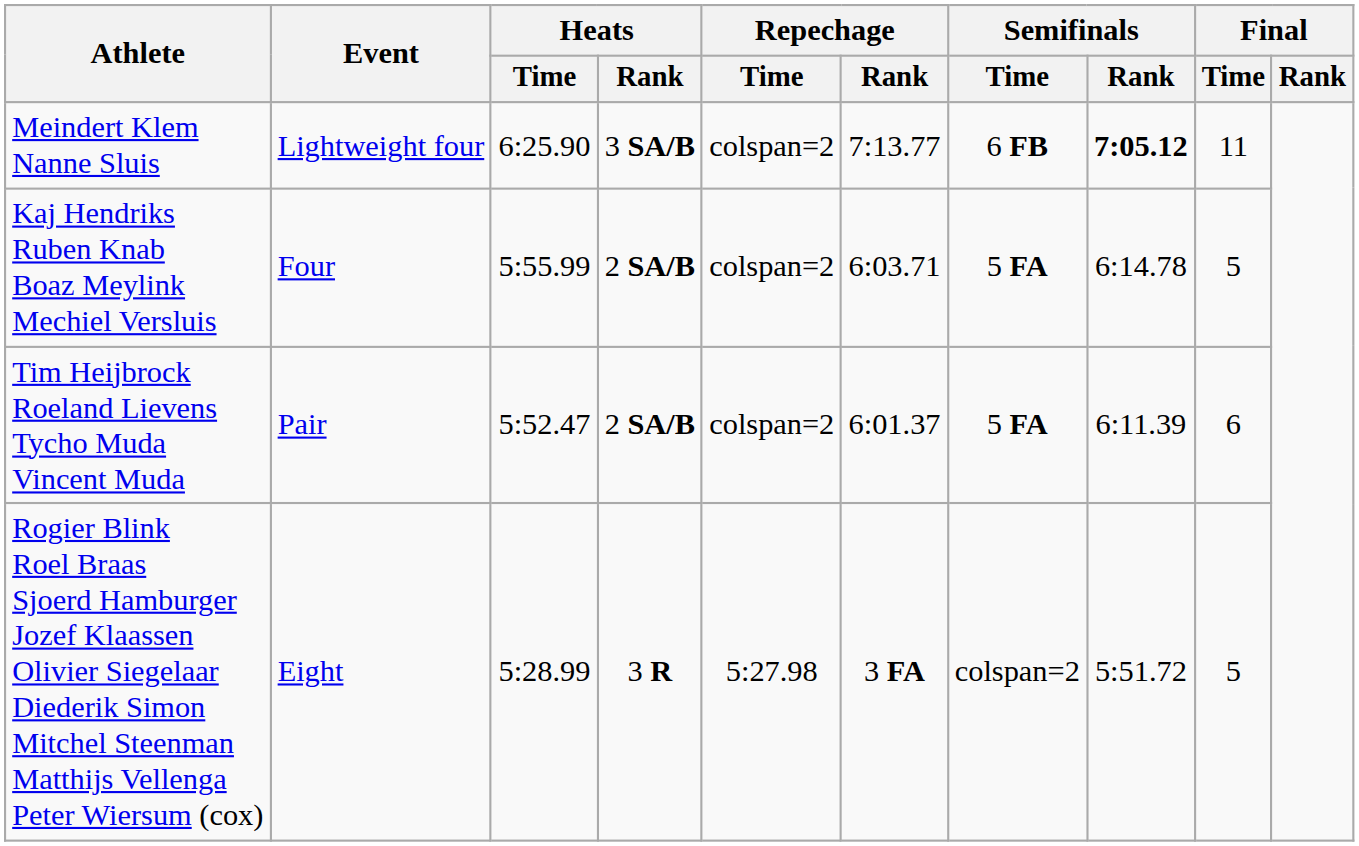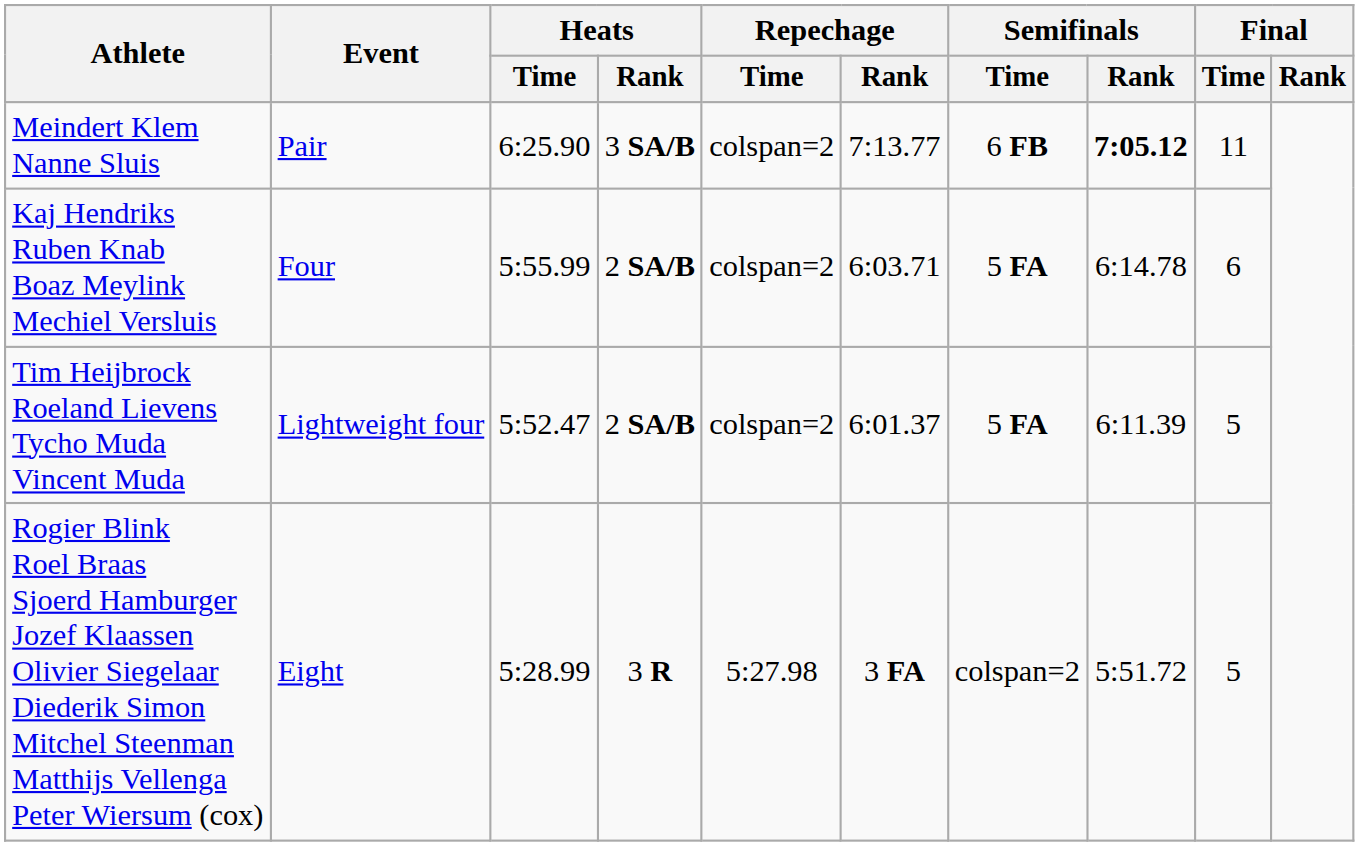(381, 145) Lightweight four -> (302, 145) Pair
(1233, 267) 5 -> (1233, 267) 6
(302, 424) Pair -> (381, 424) Lightweight four
(1233, 424) 6 -> (1233, 424) 5
